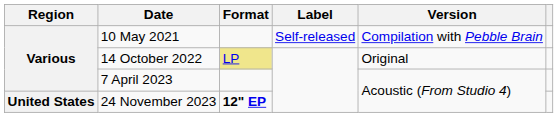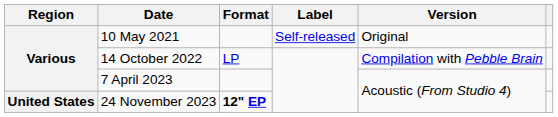(452, 36) Compilation with Pebble Brain -> (385, 36) Original
(231, 58) khaki background -> (231, 58) no background
(385, 58) Original -> (452, 58) Compilation with Pebble Brain
